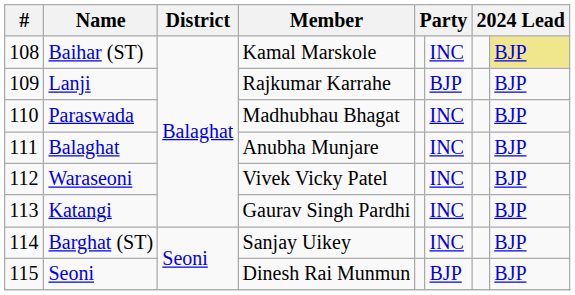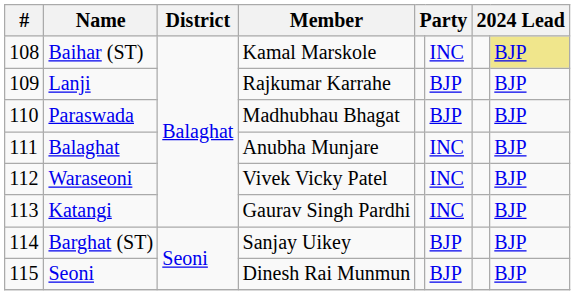(447, 115) INC -> (446, 115) BJP
(447, 242) INC -> (446, 242) BJP
